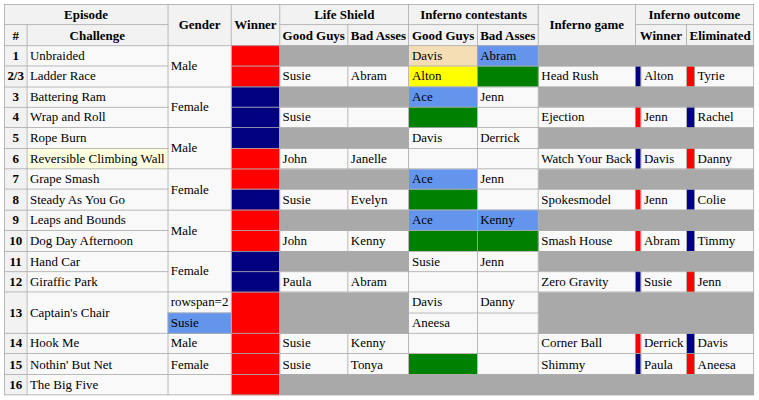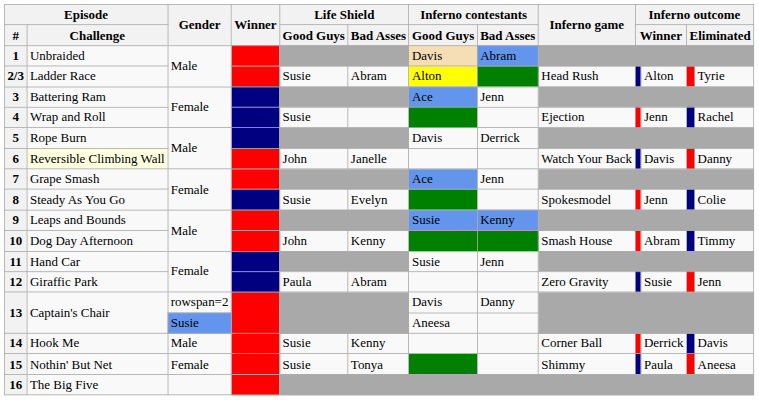(422, 220) Ace -> (426, 220) Susie
